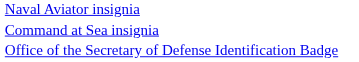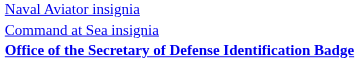(172, 50) normal -> (179, 50) bold
